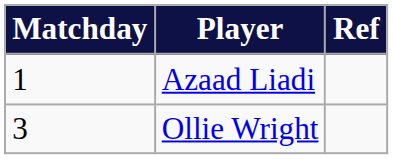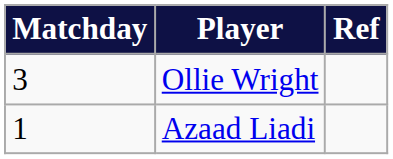rows swapped: (238, 78) <-> (240, 128)
